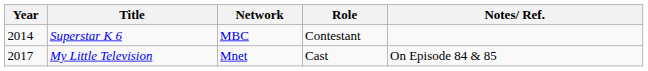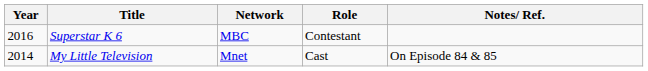(20, 35) 2014 -> (20, 35) 2016
(20, 55) 2017 -> (20, 55) 2014
